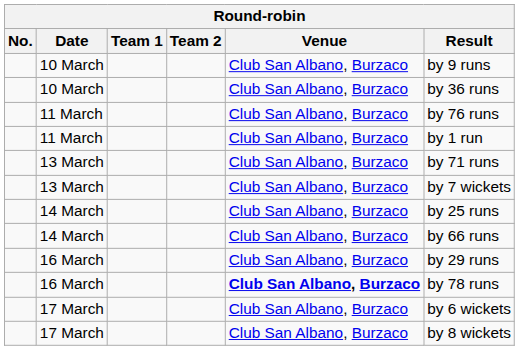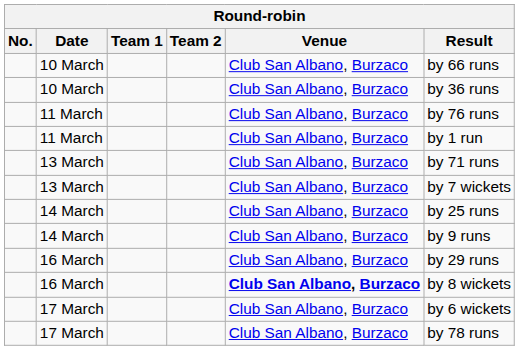(459, 65) by 9 runs -> (463, 65) by 66 runs
(463, 235) by 66 runs -> (459, 235) by 9 runs
(463, 284) by 78 runs -> (469, 284) by 8 wickets
(469, 333) by 8 wickets -> (463, 333) by 78 runs
